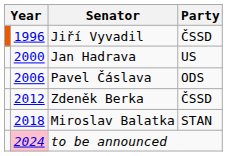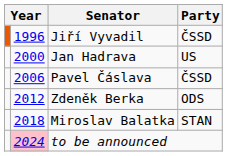(193, 78) ODS -> (196, 78) ČSSD
(196, 99) ČSSD -> (193, 99) ODS
